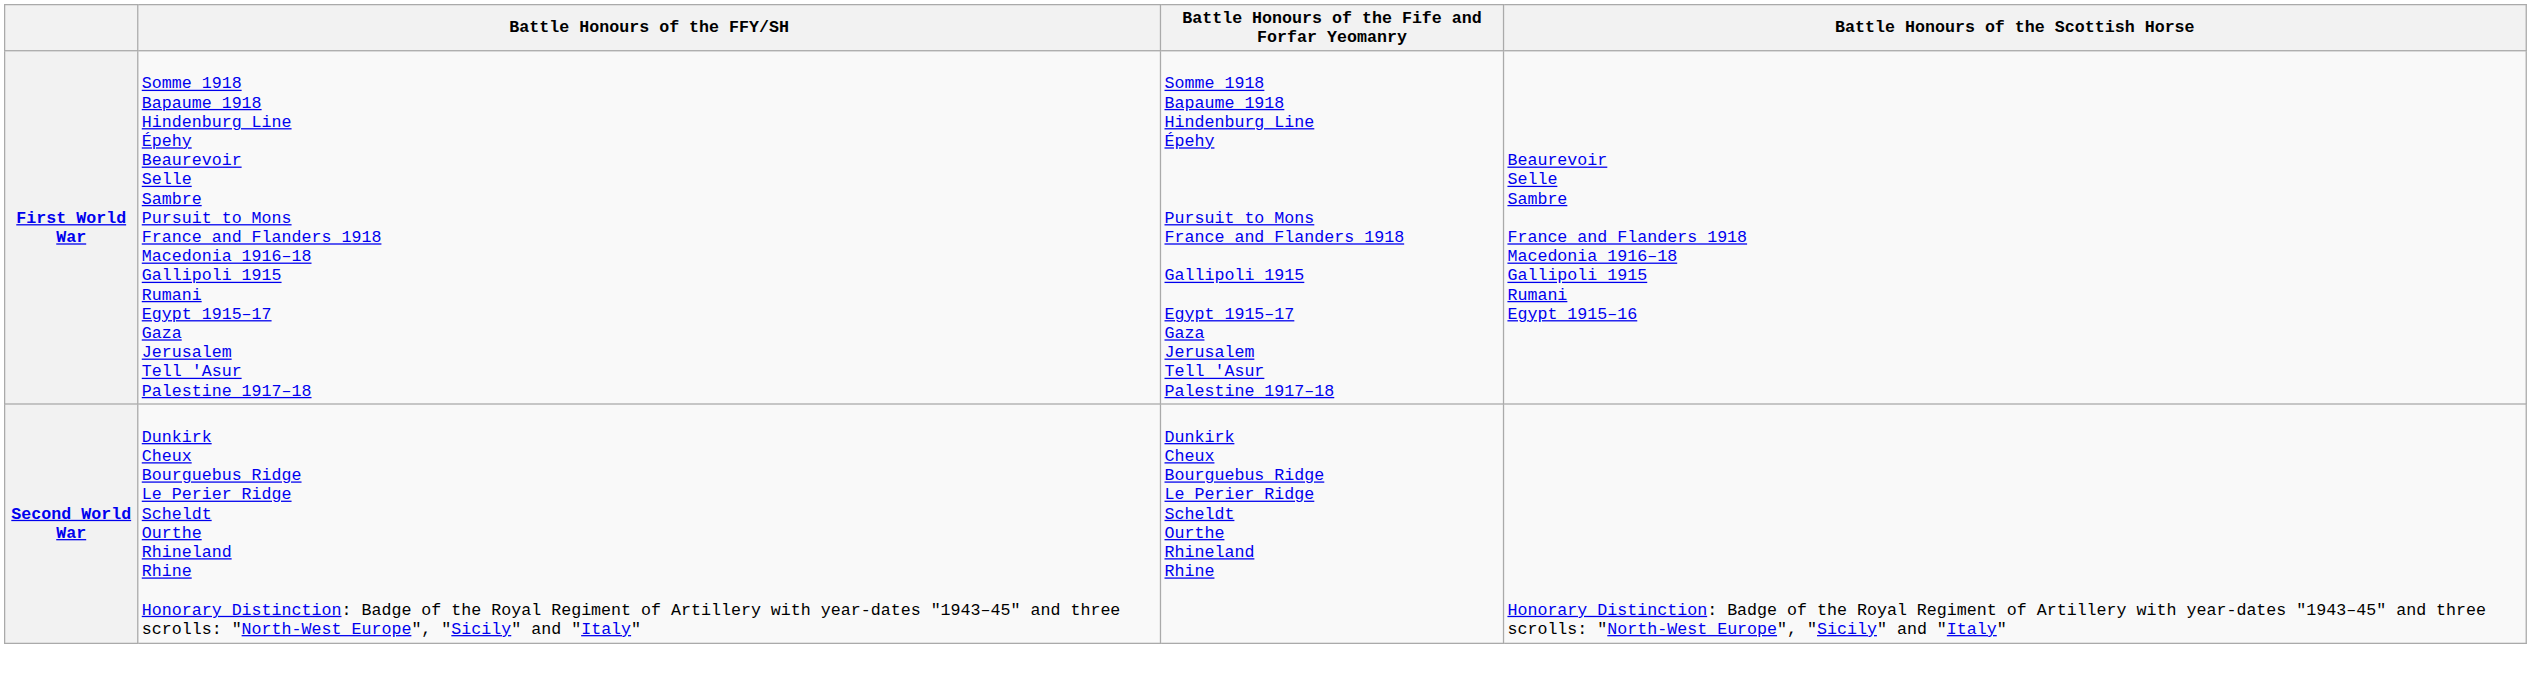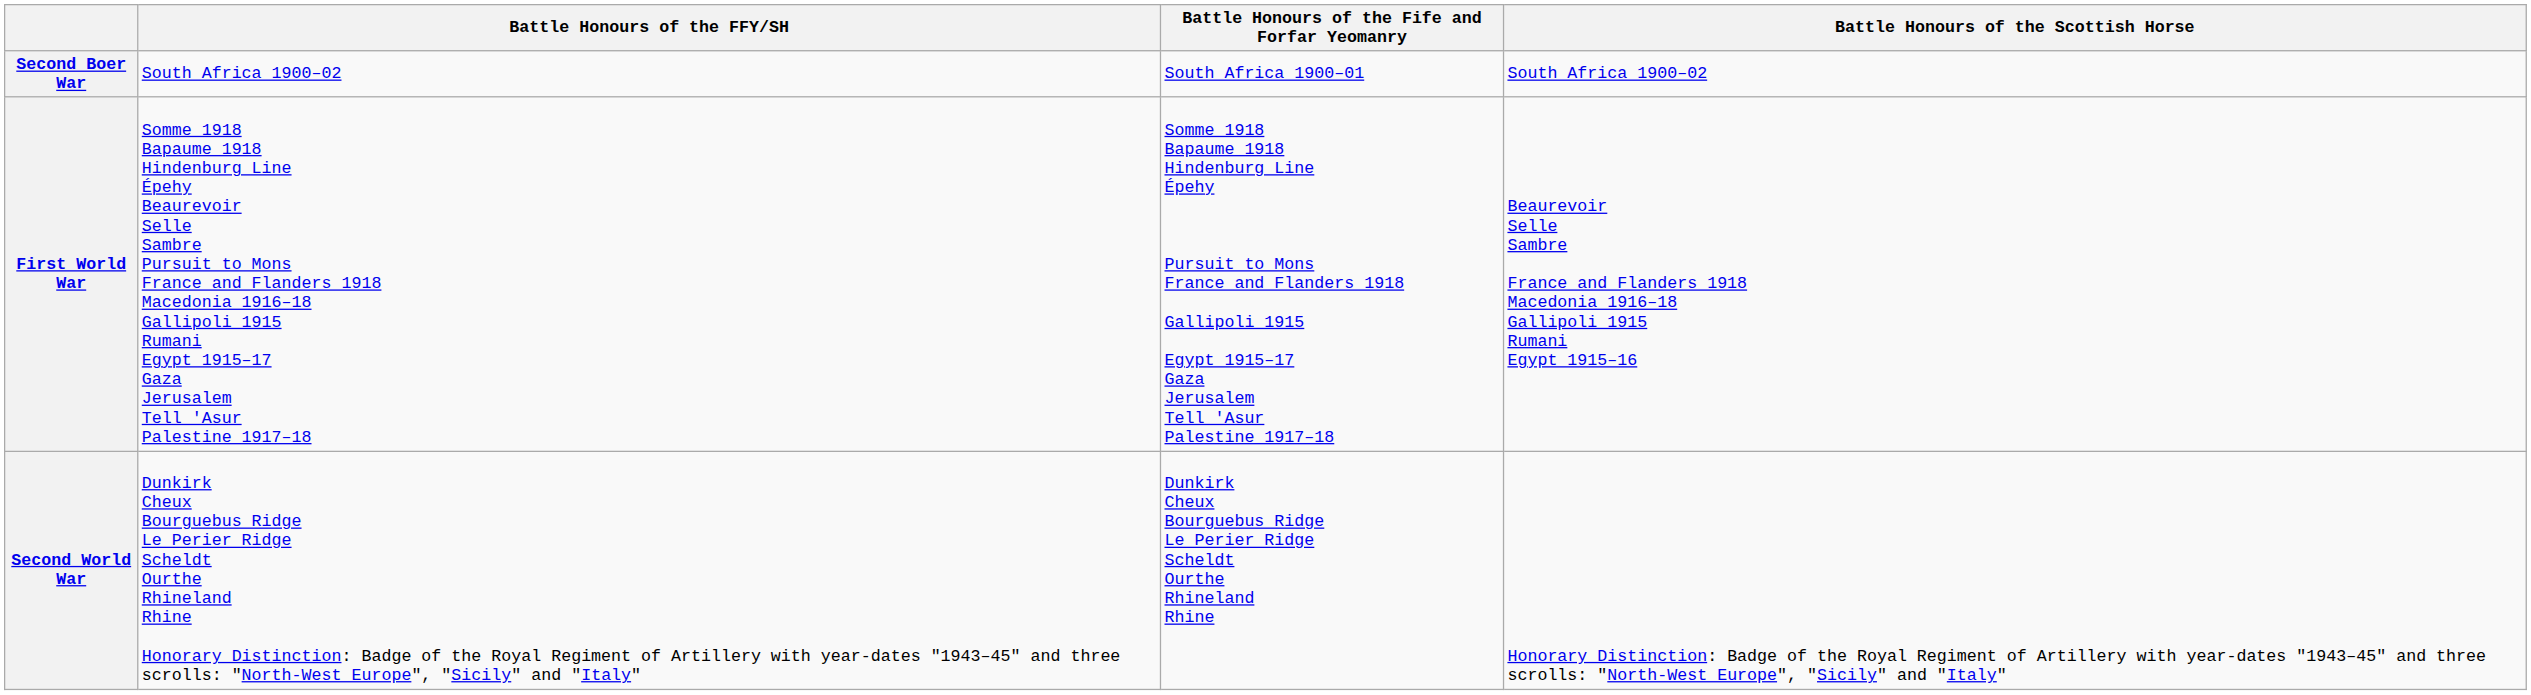+ row: (71, 74)
